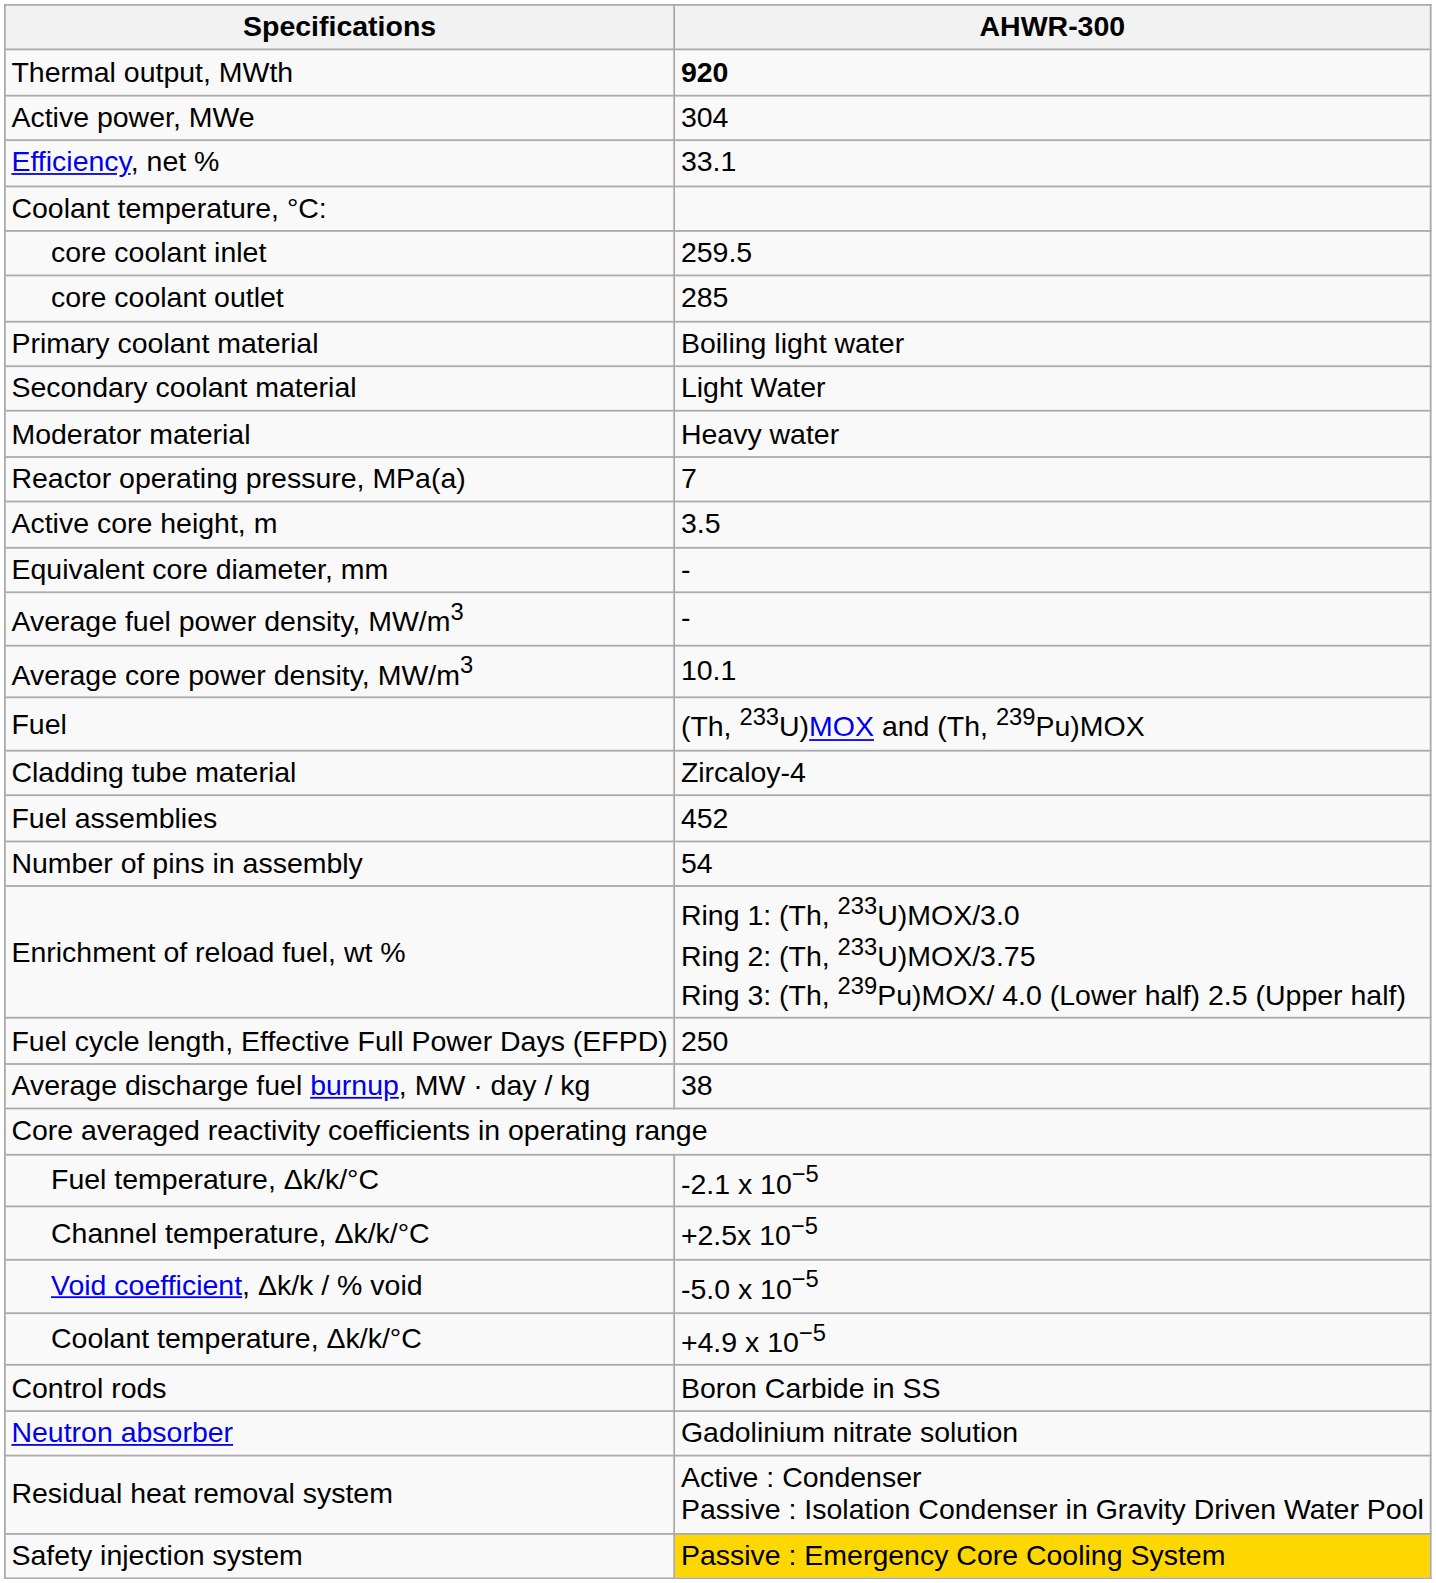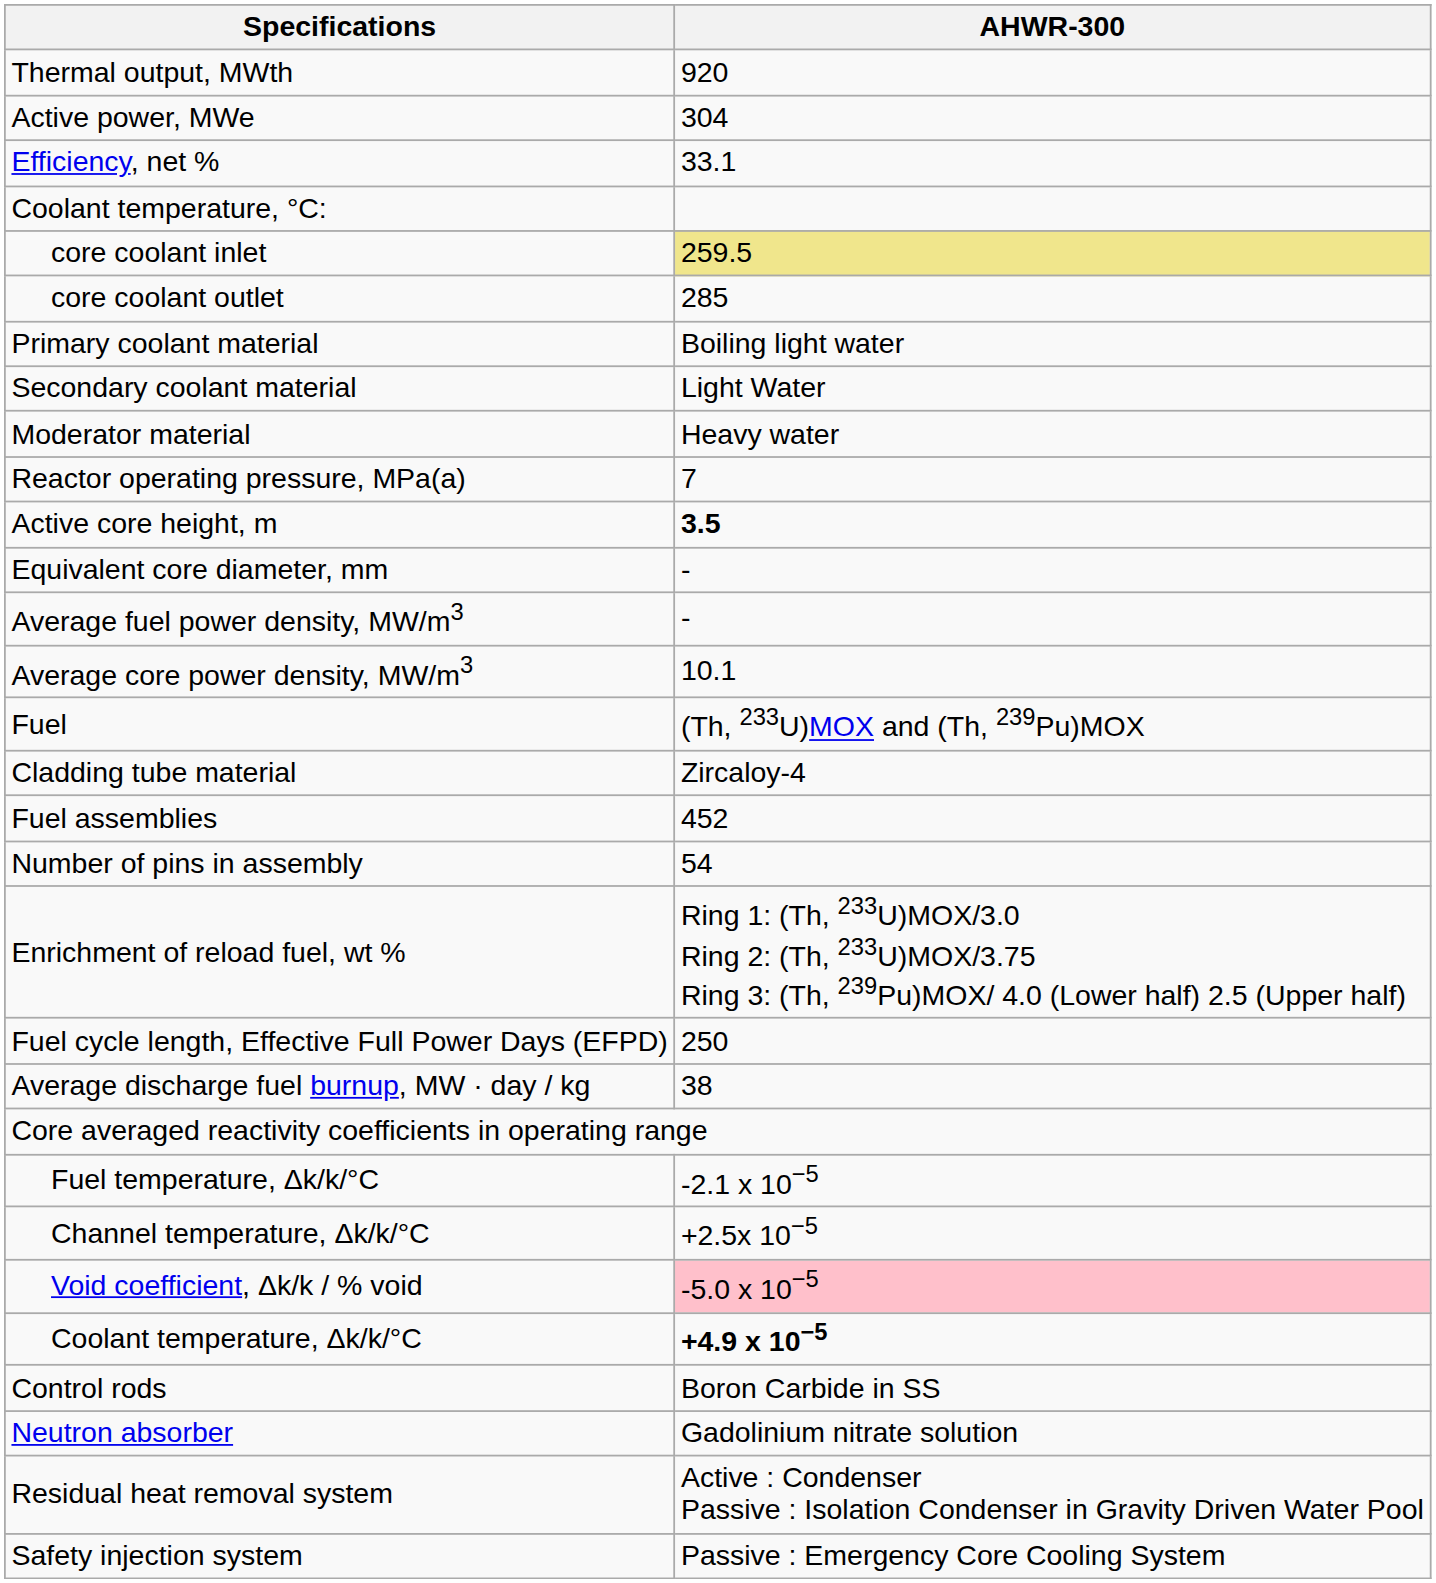(705, 72) bold -> (705, 72) normal
(717, 252) no background -> (717, 252) khaki background
(701, 523) normal -> (701, 523) bold
(750, 1285) no background -> (750, 1285) pink background
(753, 1338) normal -> (754, 1338) bold
(953, 1555) gold background -> (953, 1555) no background
